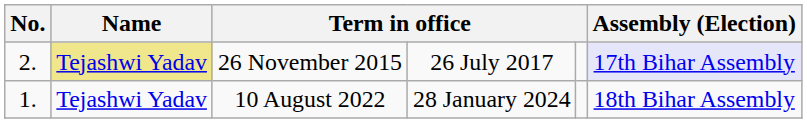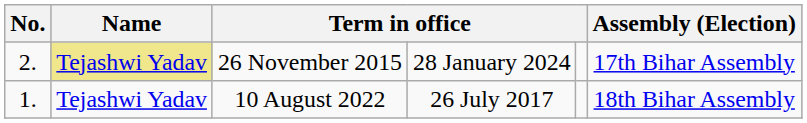(492, 61) 26 July 2017 -> (492, 61) 28 January 2024
(694, 61) lavender background -> (694, 61) no background
(492, 99) 28 January 2024 -> (492, 99) 26 July 2017
